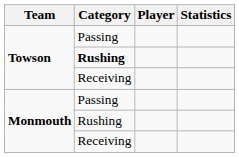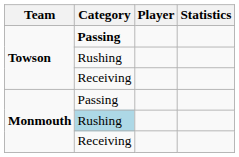(98, 36) normal -> (99, 36) bold
(101, 57) bold -> (100, 57) normal
(100, 120) no background -> (100, 120) lightblue background
